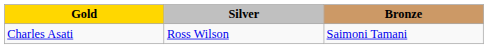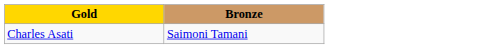- column: (244, 14)
